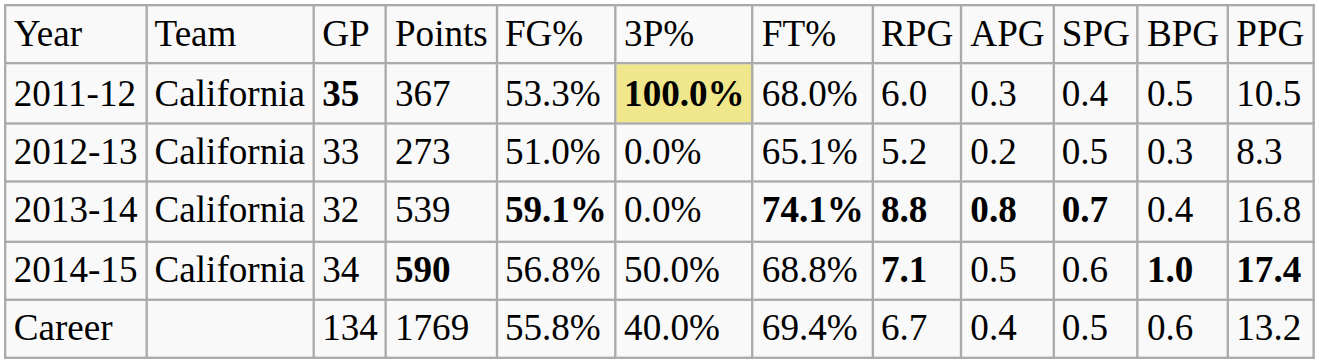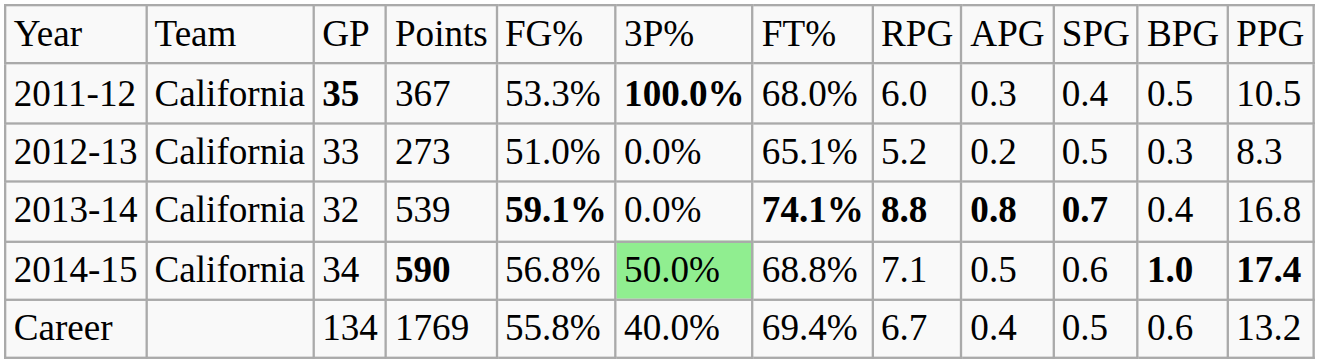(684, 92) khaki background -> (684, 92) no background
(672, 269) no background -> (672, 269) lightgreen background
(904, 269) bold -> (904, 269) normal
